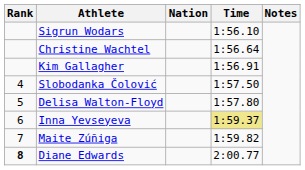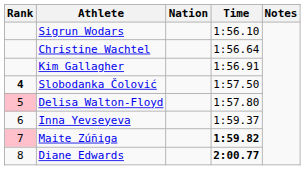(20, 85) normal -> (20, 85) bold
(20, 102) no background -> (20, 102) pink background
(236, 120) khaki background -> (236, 120) no background
(20, 138) no background -> (20, 138) pink background
(236, 138) normal -> (236, 138) bold
(20, 156) bold -> (20, 156) normal
(236, 156) normal -> (236, 156) bold
